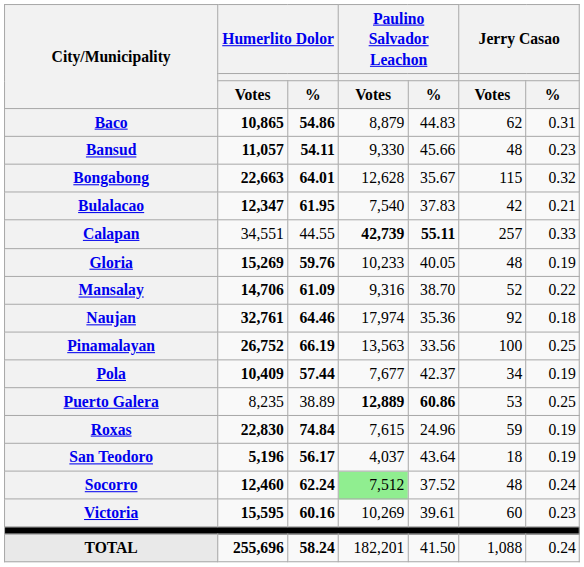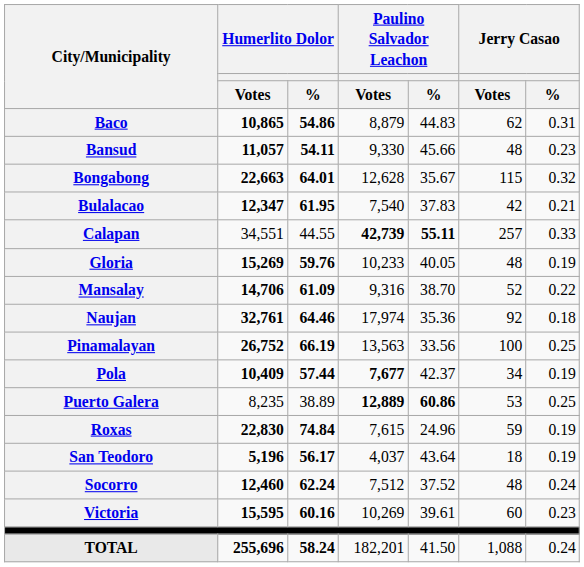(387, 373) normal -> (387, 373) bold
(387, 485) lightgreen background -> (387, 485) no background
